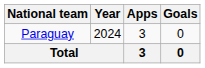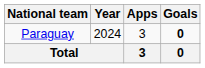(180, 33) normal -> (180, 33) bold
